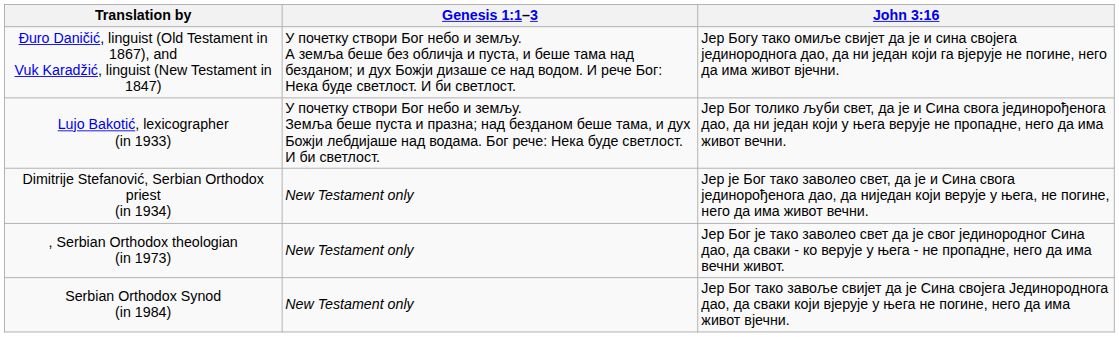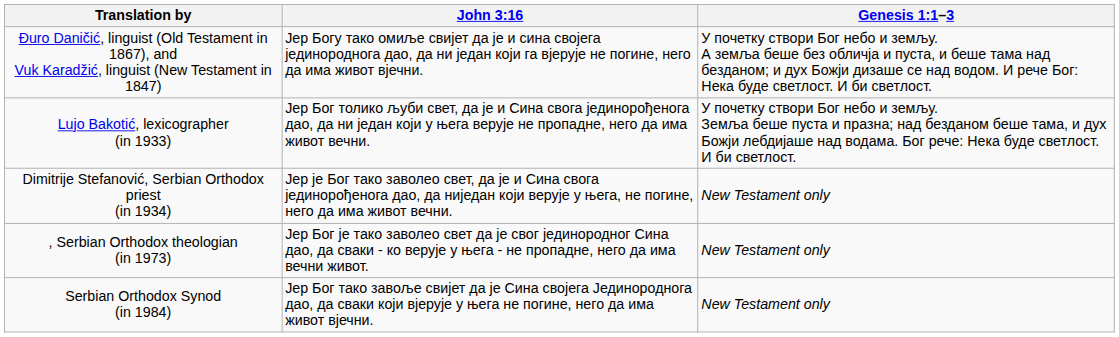columns swapped: (490, 15) <-> (906, 15)
